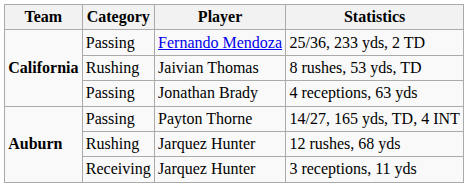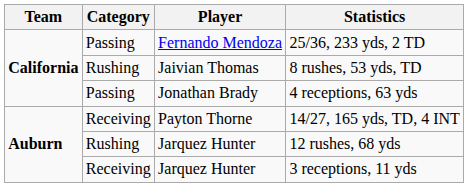(110, 118) Passing -> (118, 118) Receiving
